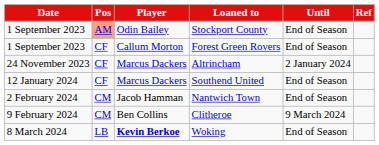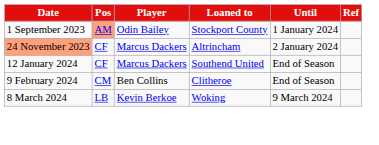(316, 30) End of Season -> (305, 30) 1 January 2024
- row: (236, 47)
(48, 64) no background -> (48, 47) lightsalmon background
- row: (226, 98)
(315, 115) 9 March 2024 -> (303, 81) End of Season
(148, 132) bold -> (147, 98) normal
(316, 132) End of Season -> (303, 98) 9 March 2024
